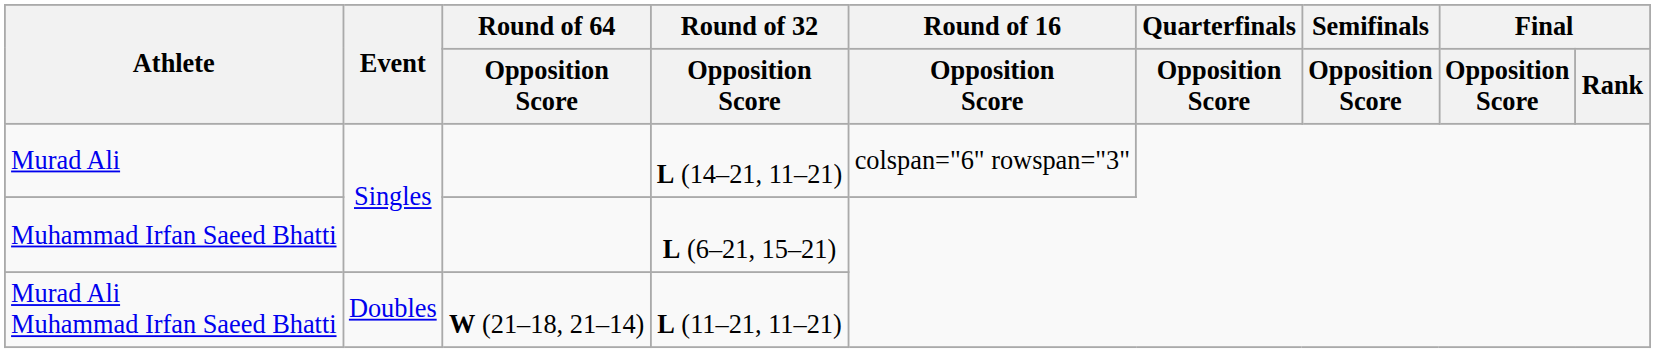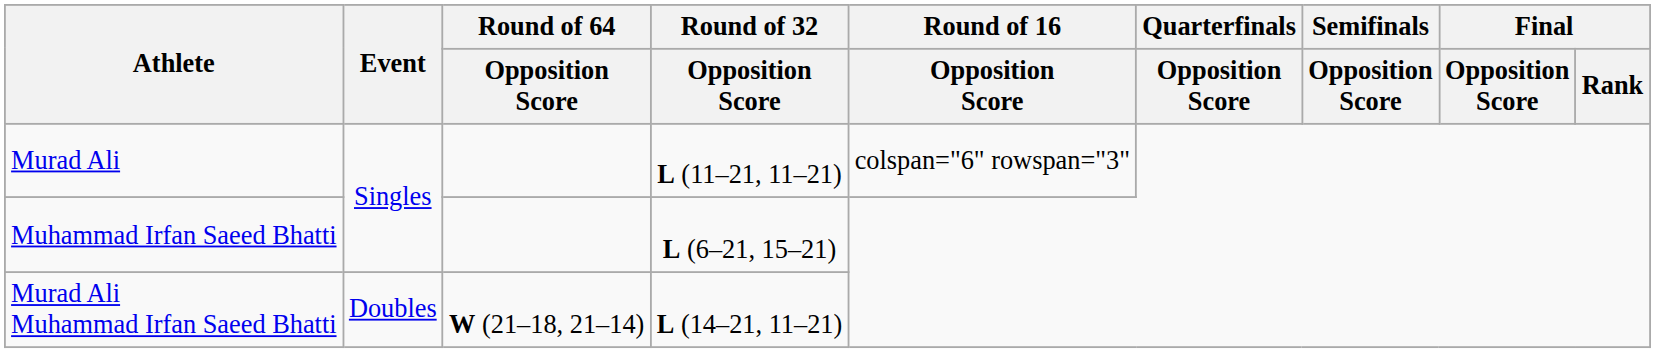(749, 175) L (14–21, 11–21) -> (749, 175) L (11–21, 11–21)
(749, 324) L (11–21, 11–21) -> (749, 324) L (14–21, 11–21)
